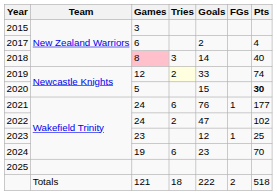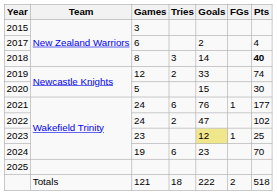(137, 58) pink background -> (137, 58) no background
(259, 58) normal -> (259, 58) bold
(174, 74) lightyellow background -> (174, 74) no background
(259, 89) bold -> (259, 89) normal
(204, 136) no background -> (204, 136) khaki background
